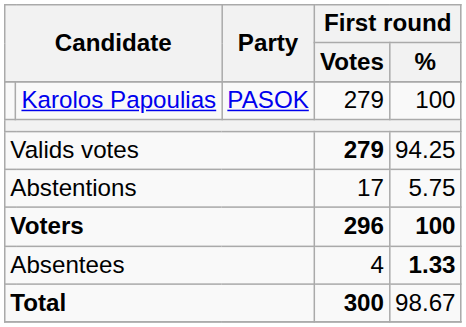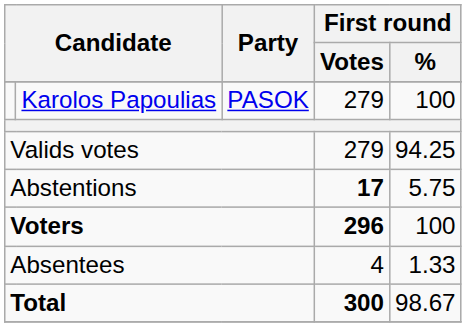(364, 149) bold -> (364, 149) normal
(371, 188) normal -> (371, 188) bold
(435, 226) bold -> (435, 226) normal
(432, 264) bold -> (432, 264) normal
